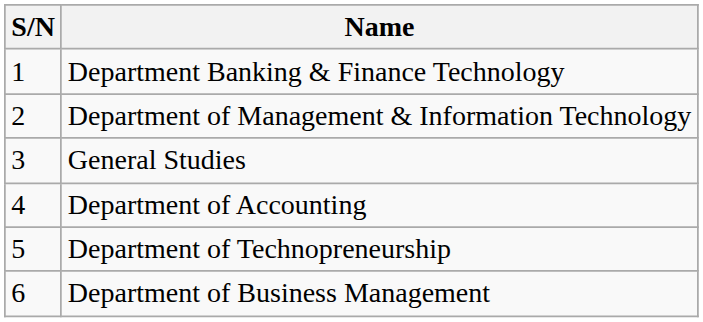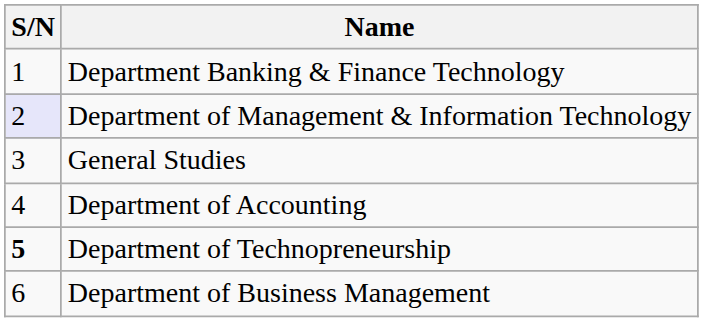(18, 115) no background -> (18, 115) lavender background
(18, 248) normal -> (18, 248) bold
